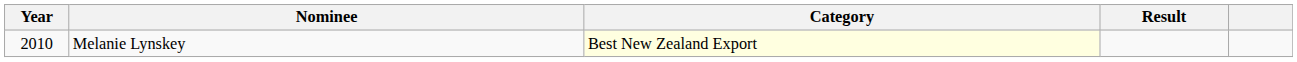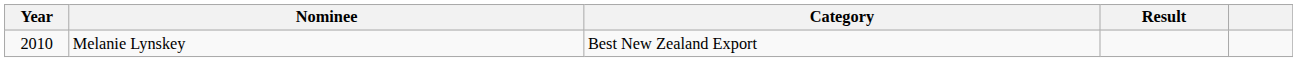(673, 43) lightyellow background -> (673, 43) no background
